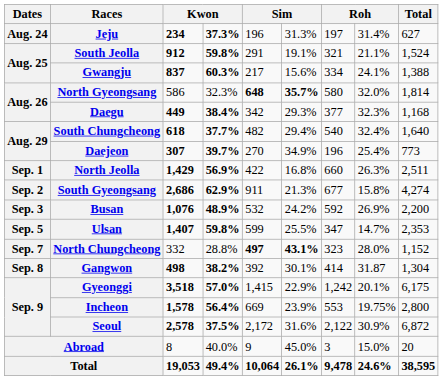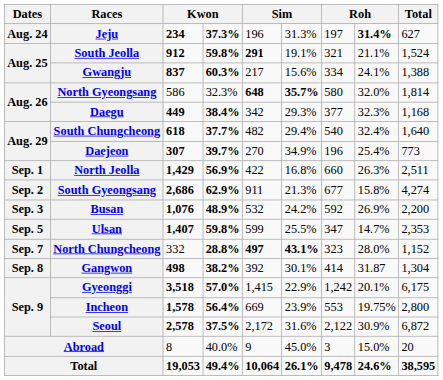(374, 33) normal -> (375, 33) bold
(254, 53) normal -> (254, 53) bold
(222, 248) normal -> (223, 248) bold
